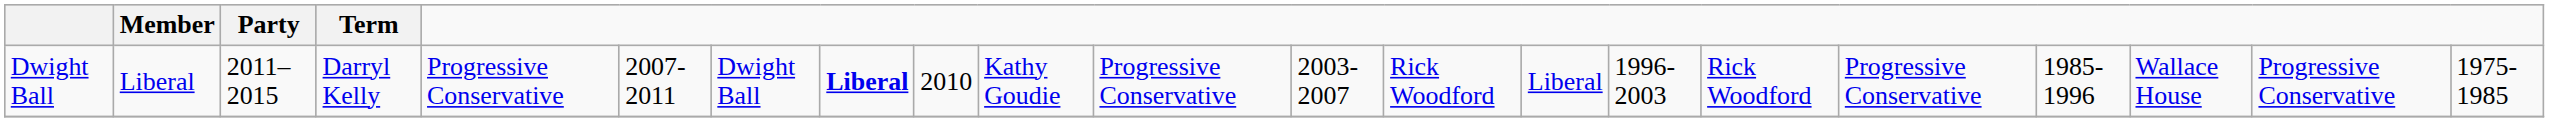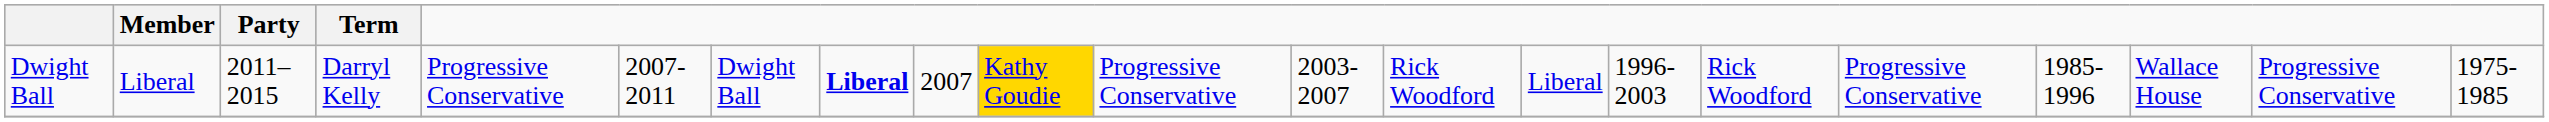(946, 80) 2010 -> (946, 80) 2007
(1022, 80) no background -> (1022, 80) gold background
